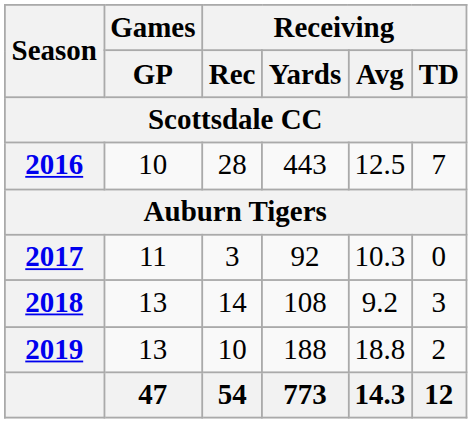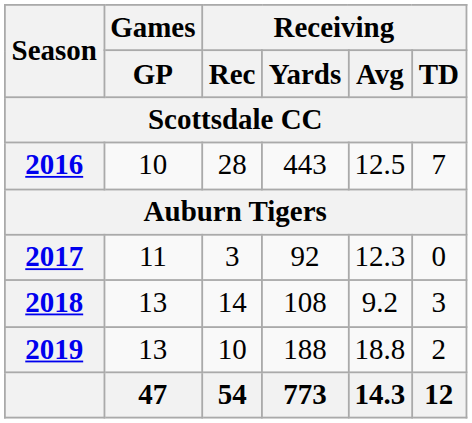(380, 257) 10.3 -> (380, 257) 12.3
